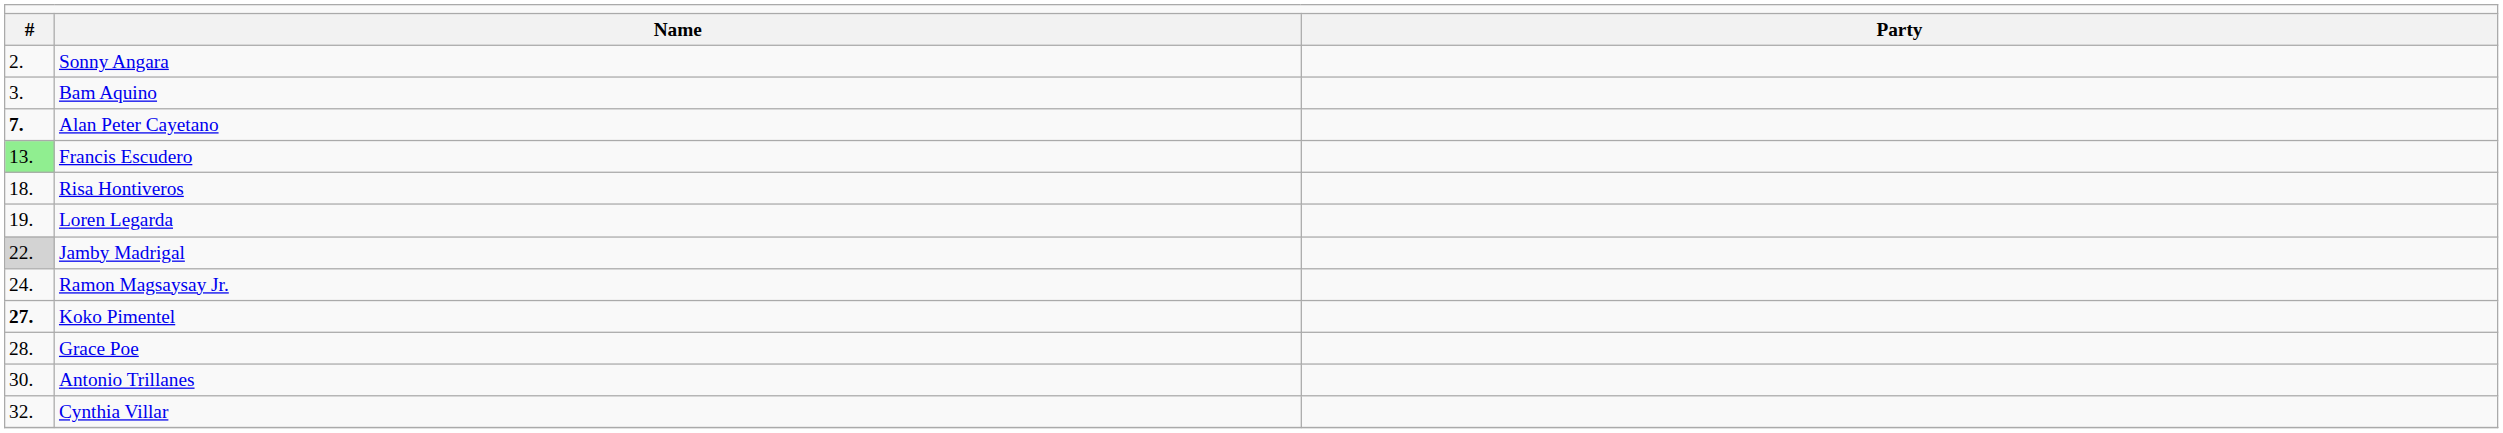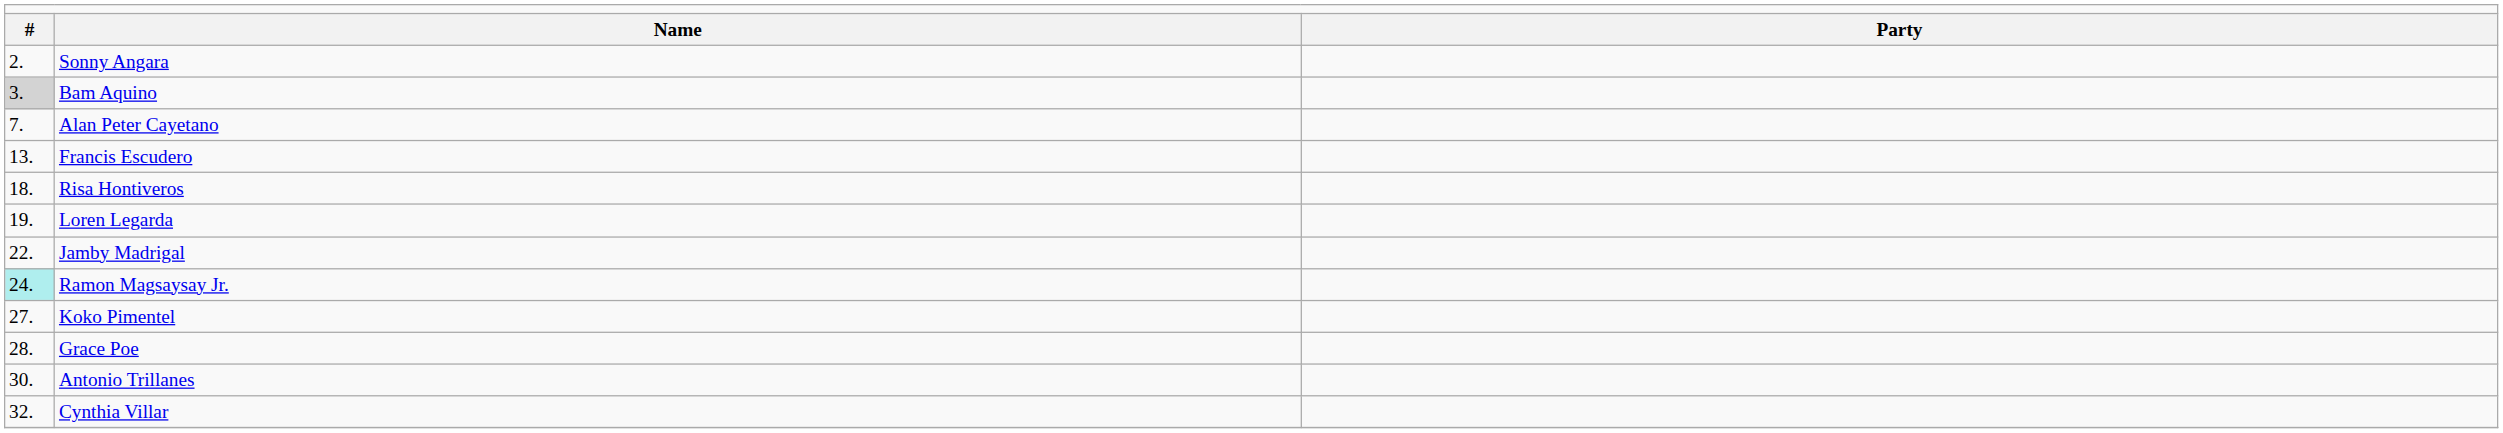(16, 93) no background -> (16, 93) lightgrey background
(16, 125) bold -> (16, 125) normal
(21, 156) lightgreen background -> (21, 156) no background
(21, 252) lightgrey background -> (21, 252) no background
(21, 284) no background -> (21, 284) paleturquoise background
(21, 316) bold -> (21, 316) normal
